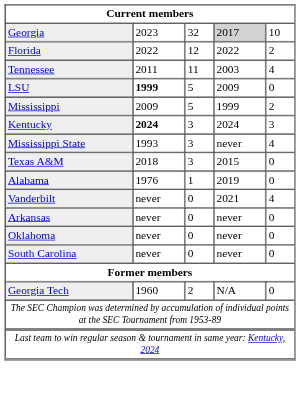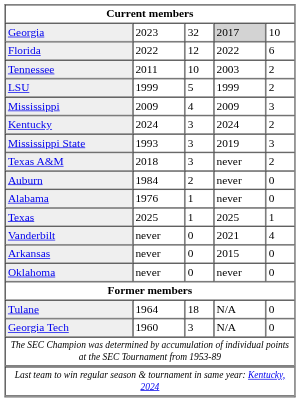(272, 51) 2 -> (272, 51) 6
(193, 69) 11 -> (193, 69) 10
(272, 69) 4 -> (272, 69) 2
(147, 87) bold -> (147, 87) normal
(228, 87) 2009 -> (228, 87) 1999
(272, 87) 0 -> (272, 87) 2
(190, 106) 5 -> (190, 106) 4
(228, 106) 1999 -> (228, 106) 2009
(272, 106) 2 -> (272, 106) 3
(147, 124) bold -> (147, 124) normal
(272, 124) 3 -> (272, 124) 2
(229, 143) never -> (228, 143) 2019
(272, 143) 4 -> (272, 143) 3
(228, 161) 2015 -> (229, 161) never
(272, 161) 0 -> (272, 161) 2
+ row: (25, 180)
(228, 180) 2019 -> (229, 198) never
+ row: (21, 217)
(229, 217) never -> (228, 254) 2015
- row: (42, 254)
+ row: (23, 309)
(190, 290) 2 -> (190, 327) 3
